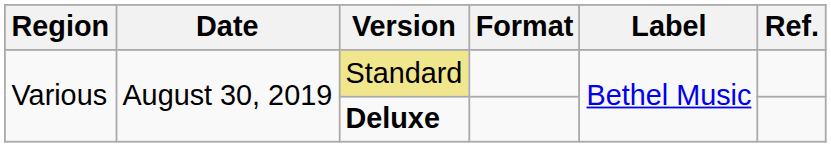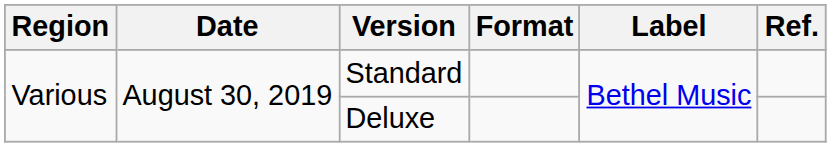(404, 73) khaki background -> (404, 73) no background
(393, 118) bold -> (390, 118) normal
